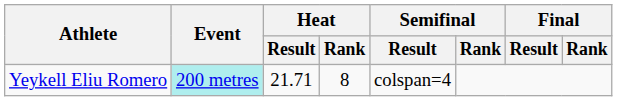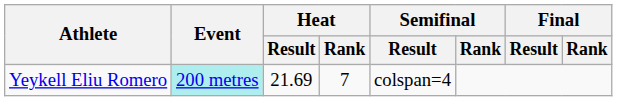(291, 80) 21.71 -> (291, 80) 21.69
(345, 80) 8 -> (345, 80) 7
